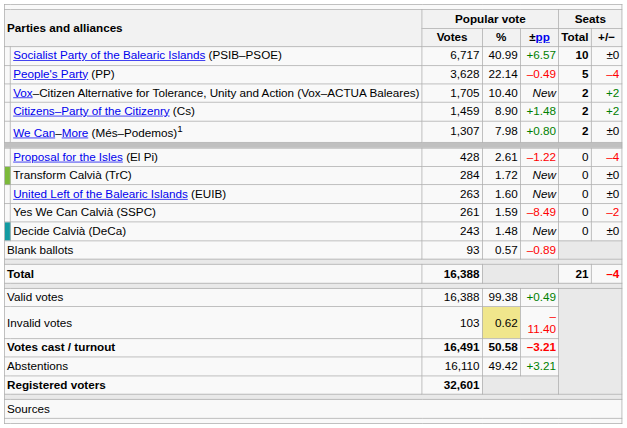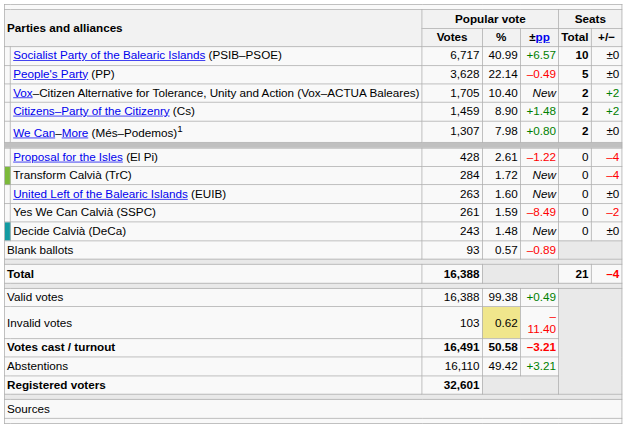(613, 74) –4 -> (613, 74) ±0
(613, 175) ±0 -> (613, 175) –4
